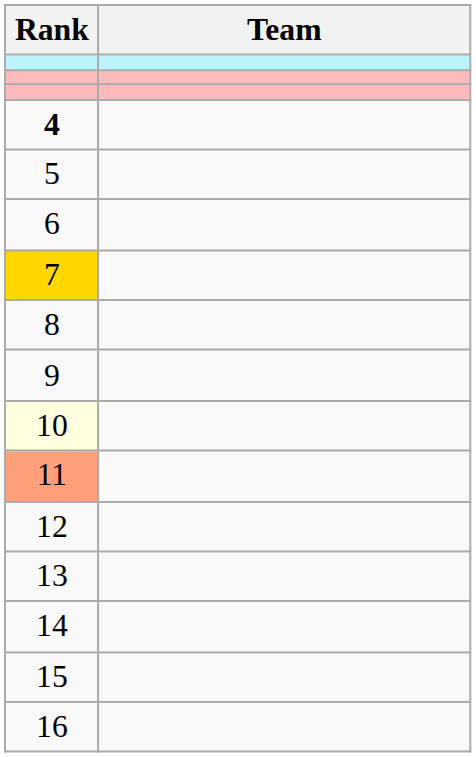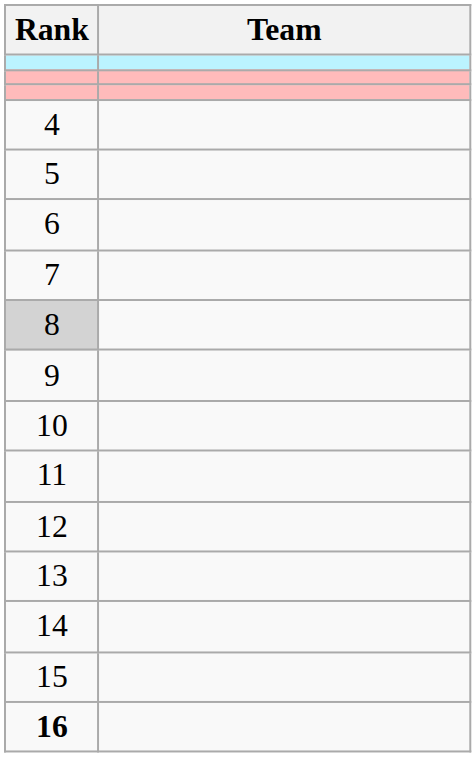(52, 123) bold -> (52, 123) normal
(52, 274) gold background -> (52, 274) no background
(52, 324) no background -> (52, 324) lightgrey background
(52, 425) lightyellow background -> (52, 425) no background
(52, 475) lightsalmon background -> (52, 475) no background
(52, 726) normal -> (52, 726) bold
